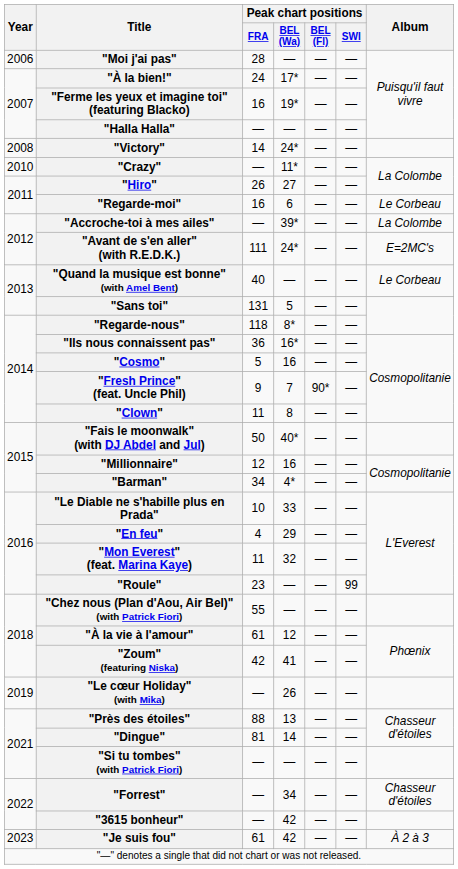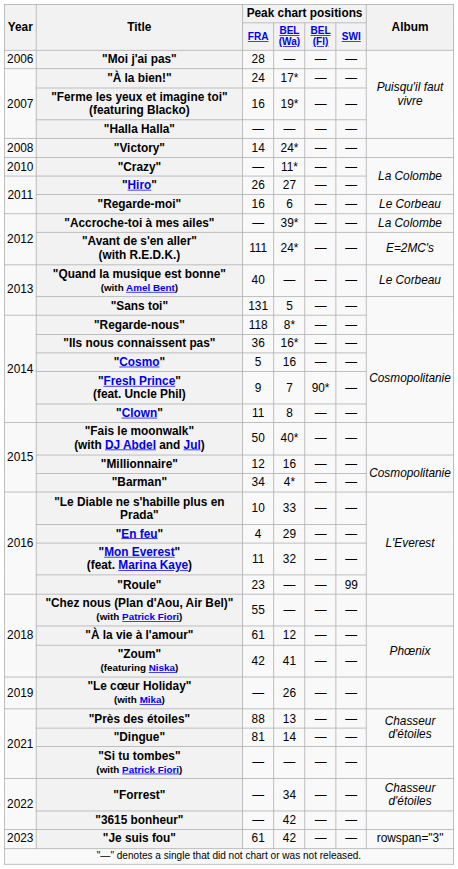(410, 839) À 2 à 3 -> (410, 839) rowspan="3"
